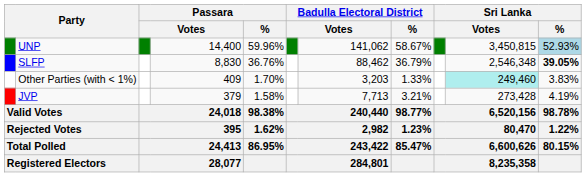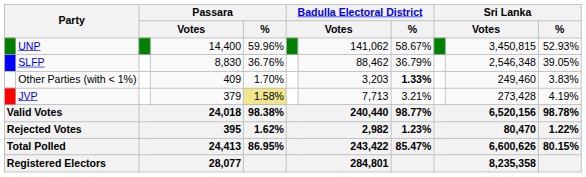(561, 46) lightblue background -> (561, 46) no background
(561, 63) bold -> (561, 63) normal
(416, 79) normal -> (416, 79) bold
(517, 79) paleturquoise background -> (517, 79) no background
(269, 96) no background -> (269, 96) khaki background
